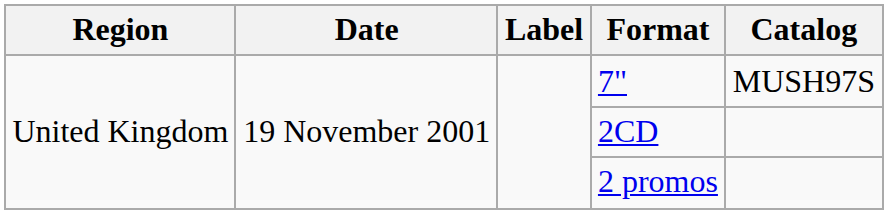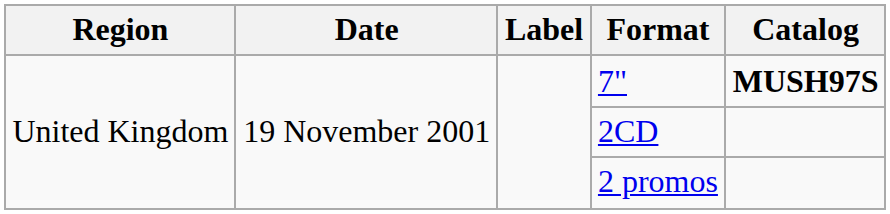(804, 80) normal -> (806, 80) bold
